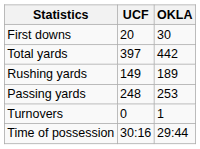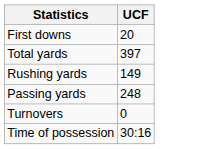- column: (175, 14)
